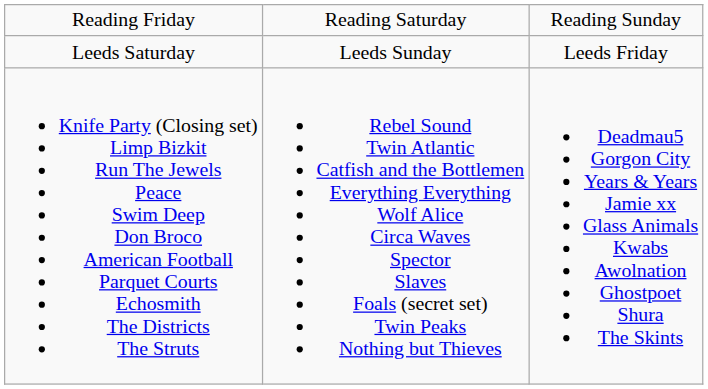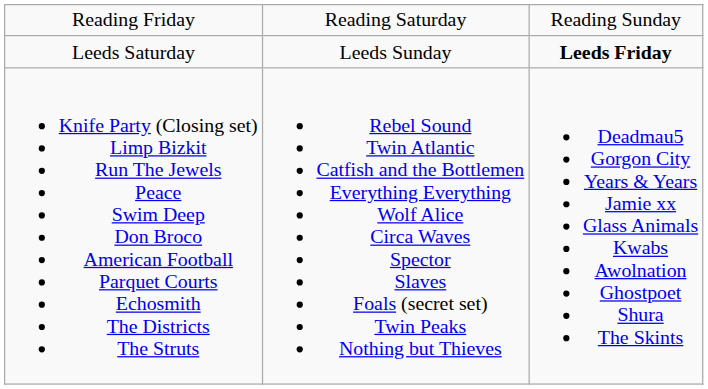(616, 51) normal -> (616, 51) bold
